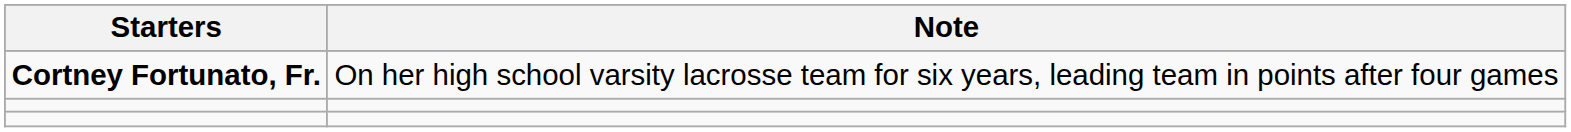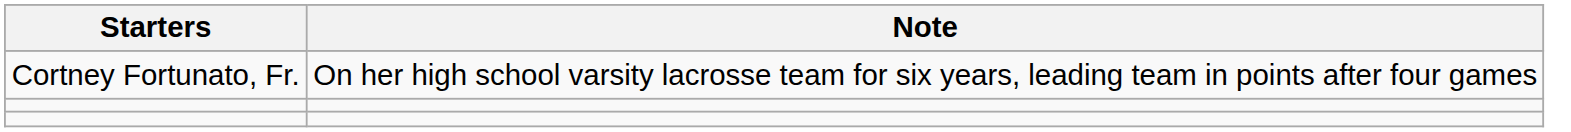(166, 74) bold -> (156, 74) normal
